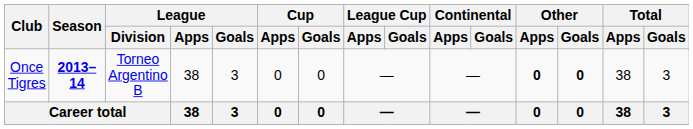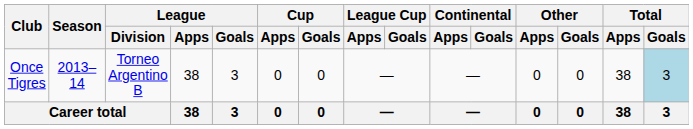(77, 75) bold -> (77, 75) normal
(537, 75) bold -> (537, 75) normal
(580, 75) bold -> (580, 75) normal
(666, 75) no background -> (666, 75) lightblue background
